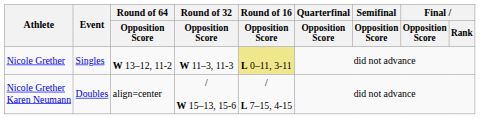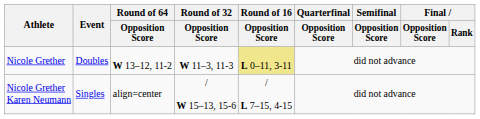(90, 61) Singles -> (92, 61) Doubles
(92, 94) Doubles -> (90, 94) Singles
